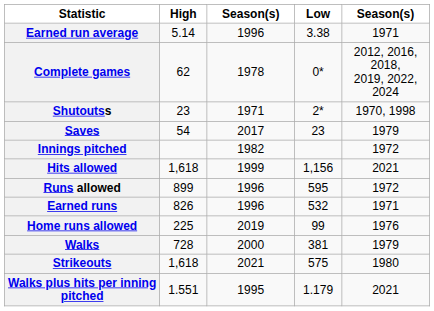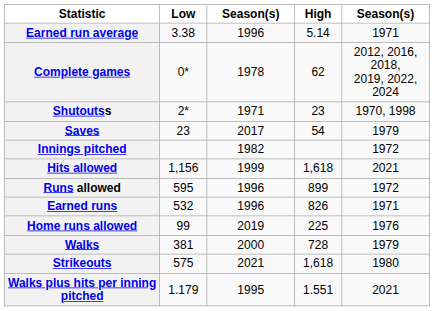columns swapped: (183, 14) <-> (318, 14)
